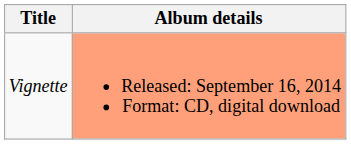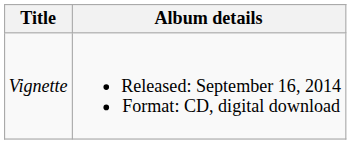(209, 96) lightsalmon background -> (209, 96) no background
